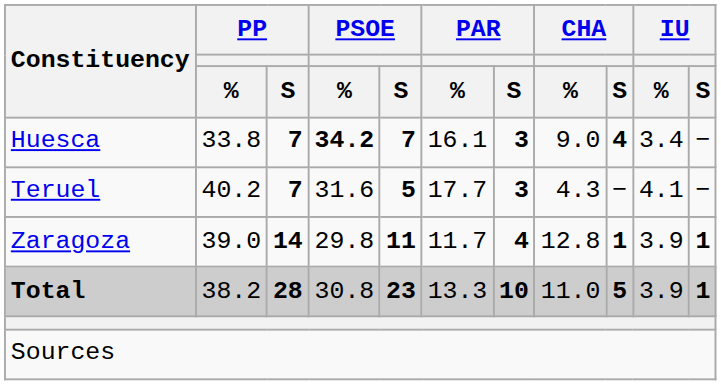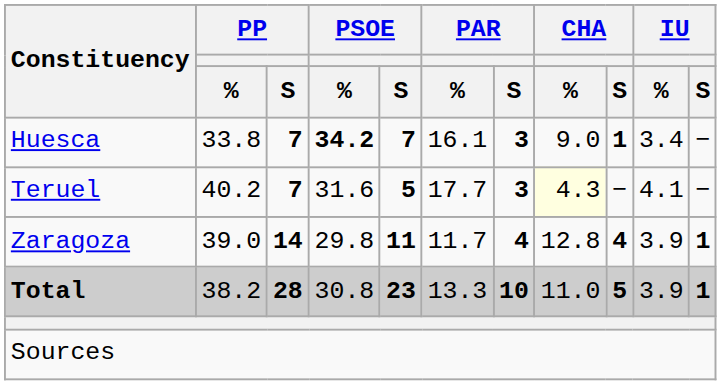(620, 141) 4 -> (620, 141) 1
(578, 191) no background -> (578, 191) lightyellow background
(620, 241) 1 -> (620, 241) 4
